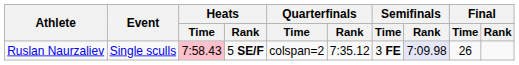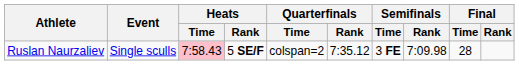(427, 51) lavender background -> (427, 51) no background
(465, 51) 26 -> (465, 51) 28
